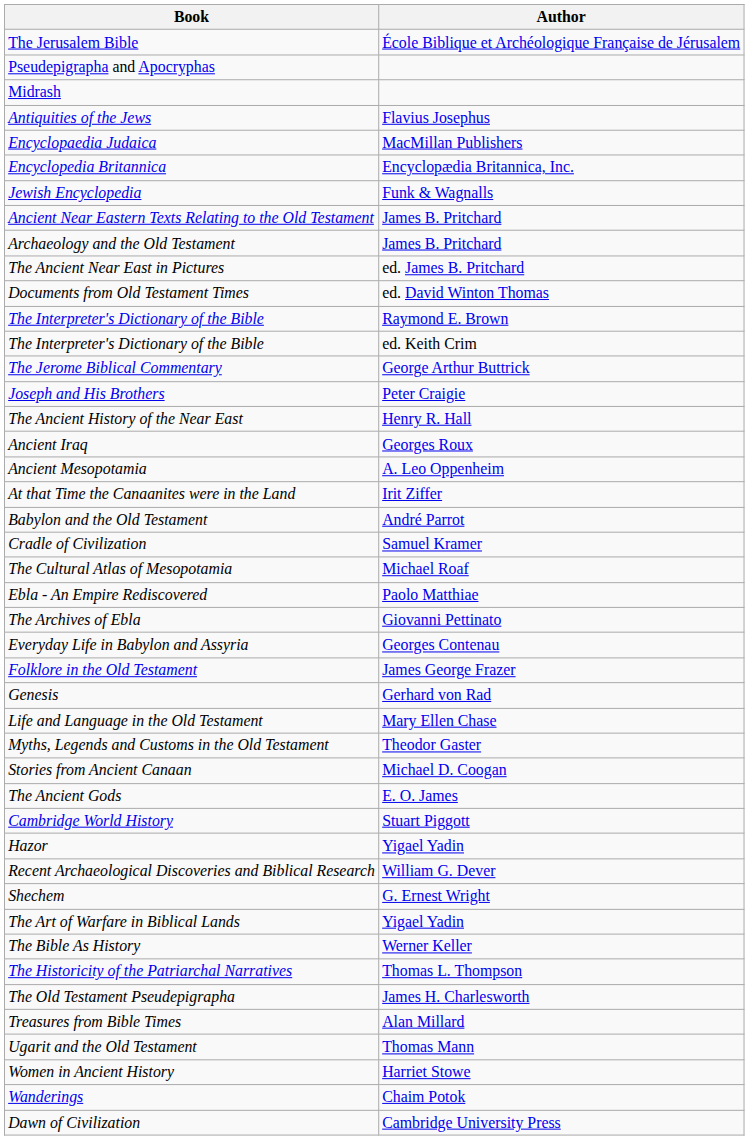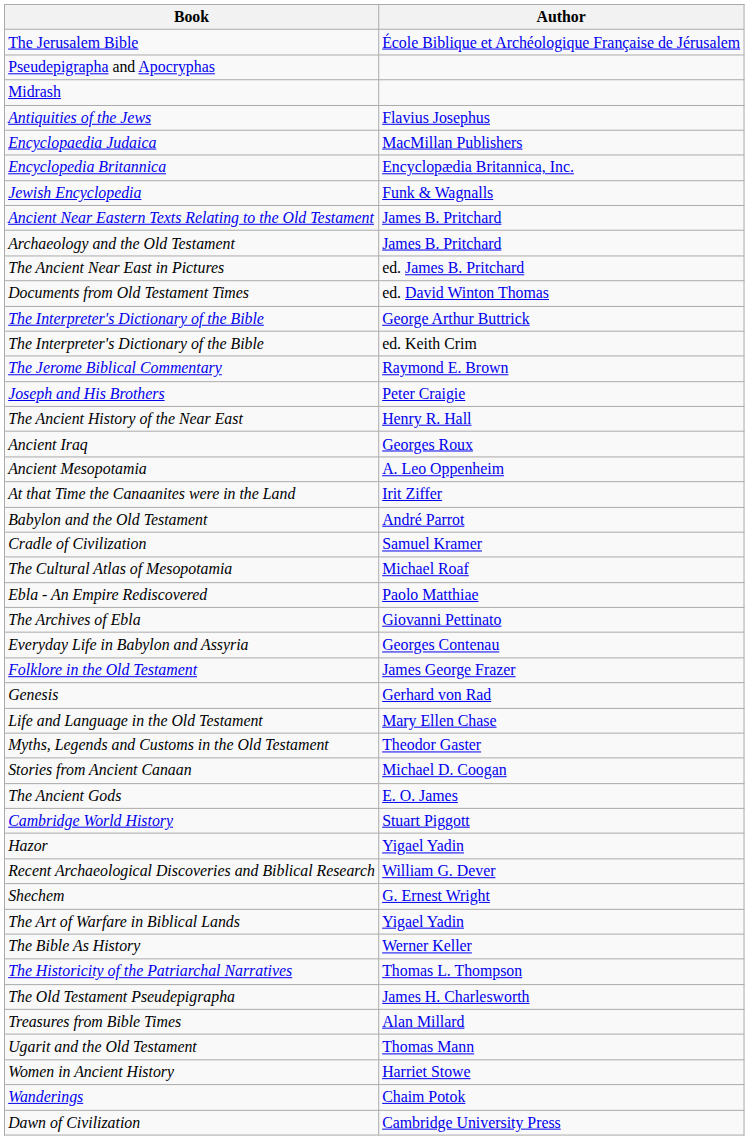(445, 318) Raymond E. Brown -> (456, 318) George Arthur Buttrick
(456, 368) George Arthur Buttrick -> (445, 368) Raymond E. Brown
